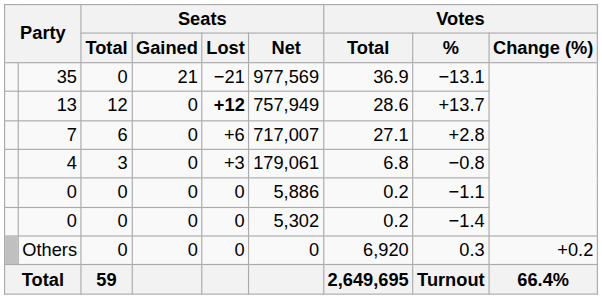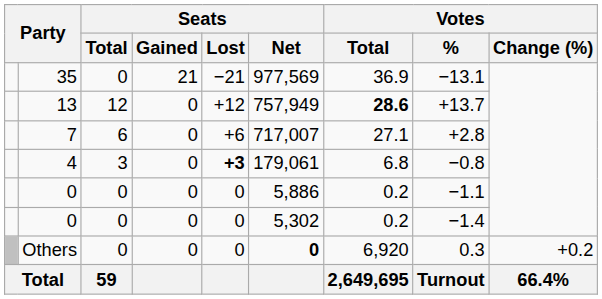(229, 105) bold -> (229, 105) normal
(391, 105) normal -> (391, 105) bold
(234, 163) normal -> (234, 163) bold
(314, 250) normal -> (314, 250) bold
